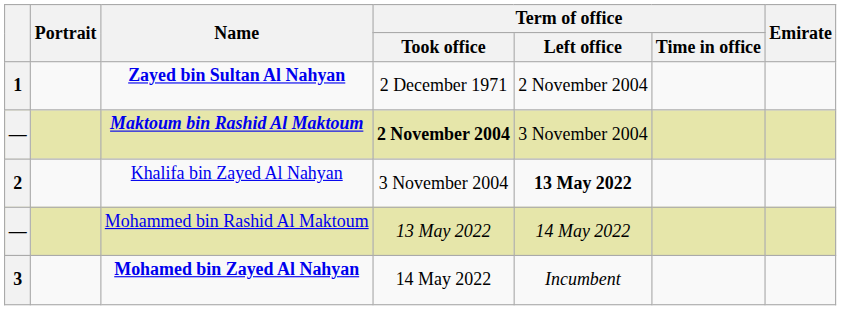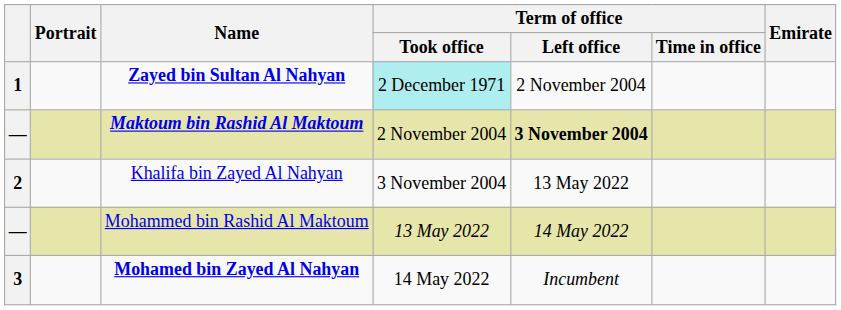(443, 85) no background -> (442, 85) paleturquoise background
(443, 134) bold -> (442, 134) normal
(583, 134) normal -> (581, 134) bold
(583, 182) bold -> (581, 182) normal
